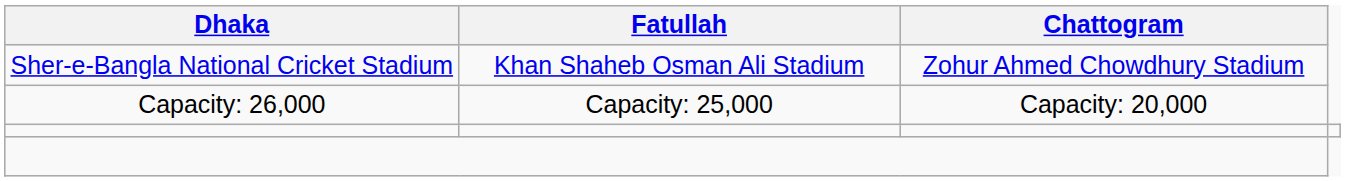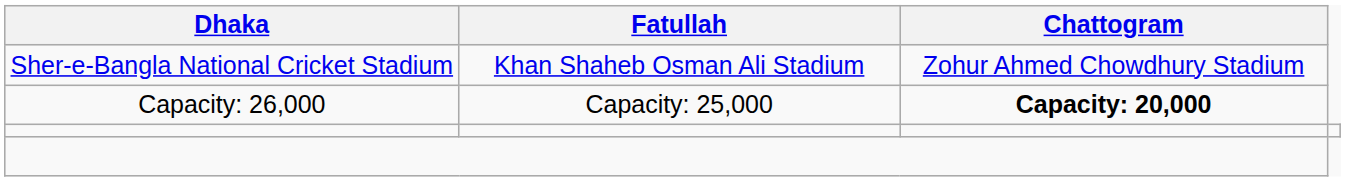(1114, 104) normal -> (1114, 104) bold
